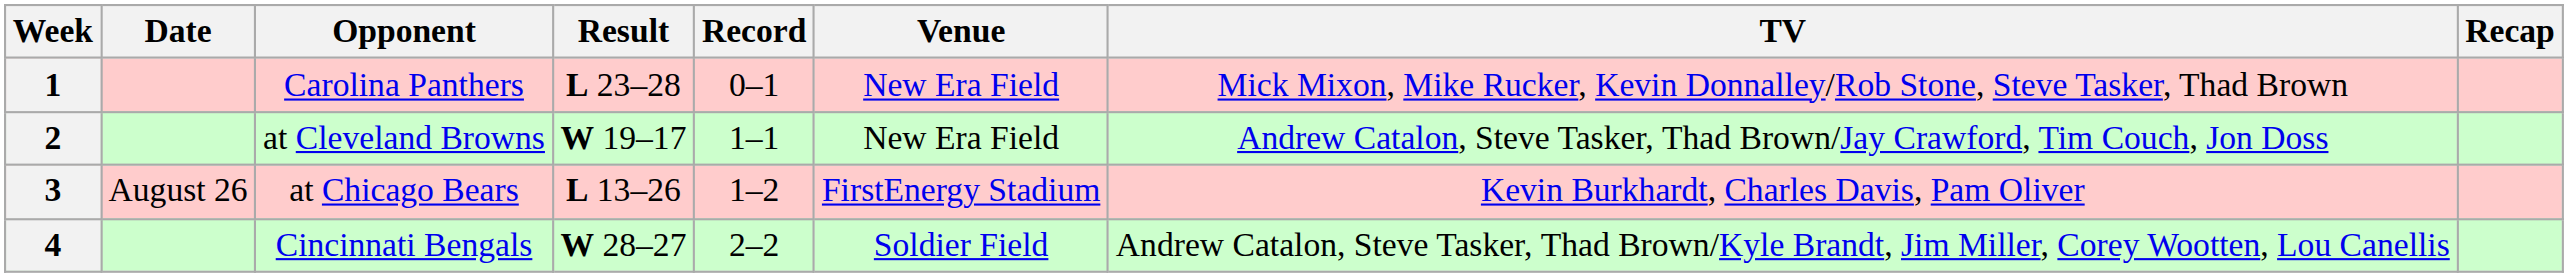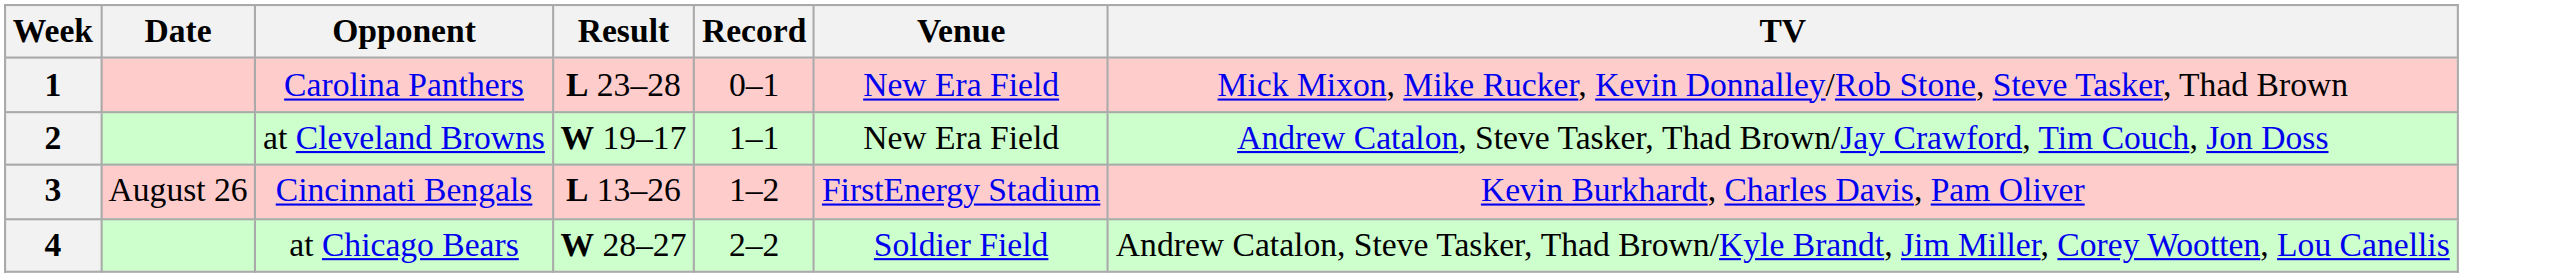- column: (2510, 31)
(404, 191) at Chicago Bears -> (404, 191) Cincinnati Bengals
(404, 244) Cincinnati Bengals -> (404, 244) at Chicago Bears
